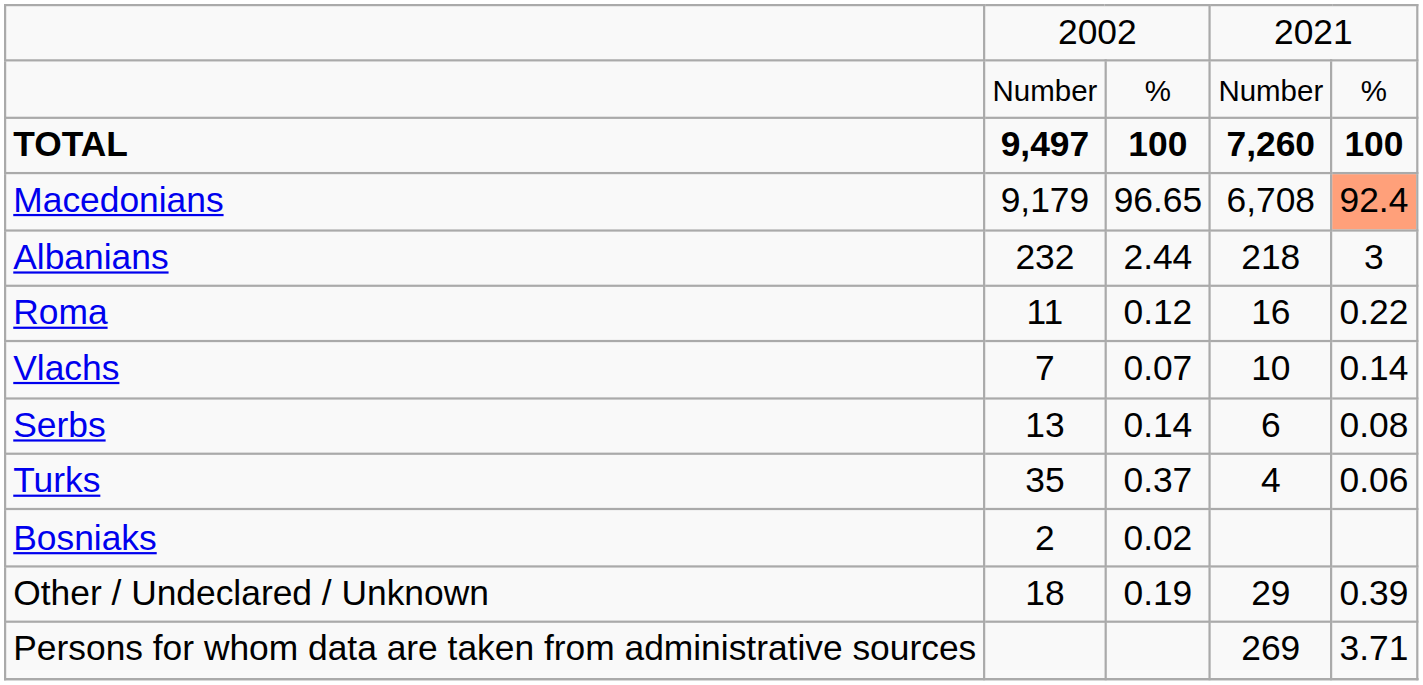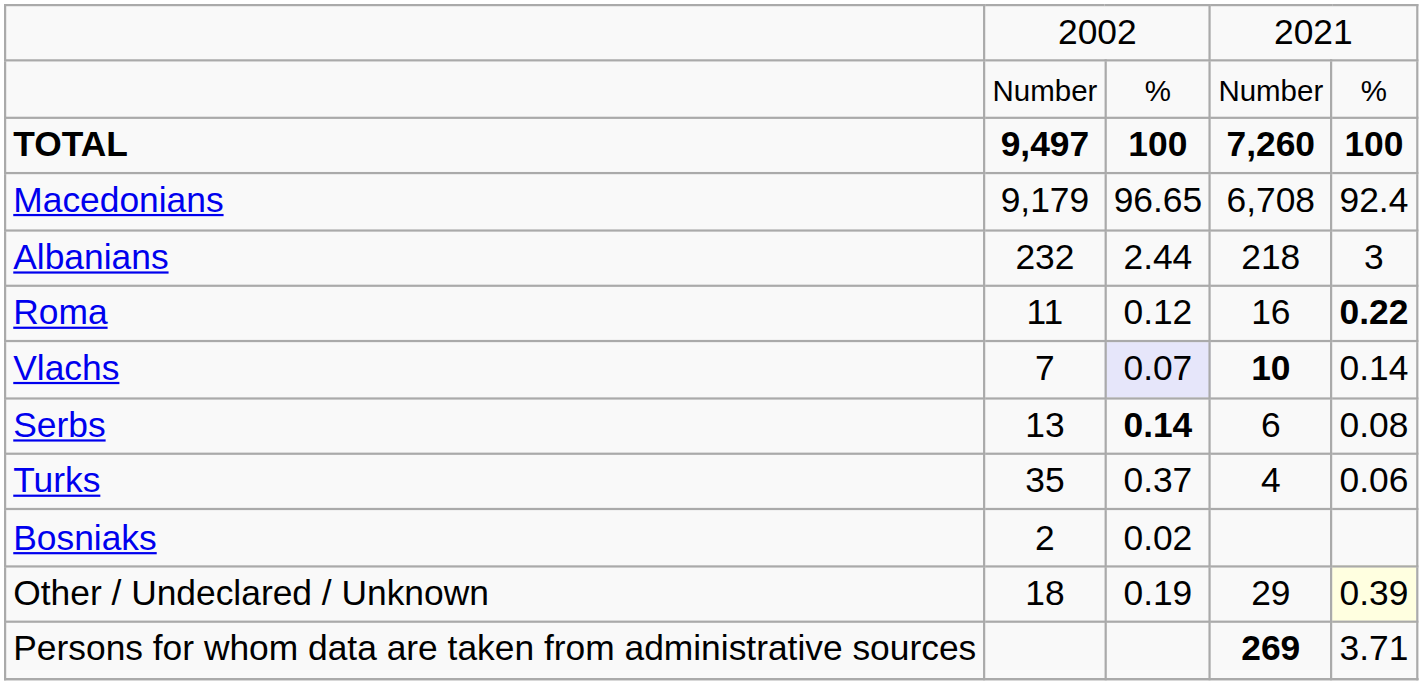(1374, 200) lightsalmon background -> (1374, 200) no background
(1374, 312) normal -> (1374, 312) bold
(1158, 369) no background -> (1158, 369) lavender background
(1271, 369) normal -> (1271, 369) bold
(1158, 425) normal -> (1158, 425) bold
(1374, 593) no background -> (1374, 593) lightyellow background
(1271, 649) normal -> (1271, 649) bold
